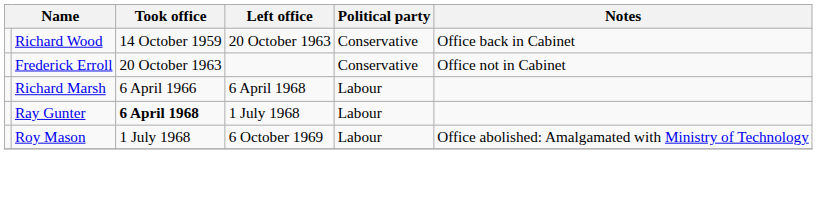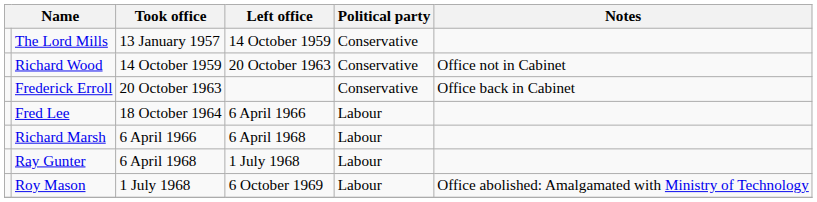+ row: (61, 40)
(506, 40) Office back in Cabinet -> (501, 64) Office not in Cabinet
(501, 64) Office not in Cabinet -> (506, 88) Office back in Cabinet
+ row: (42, 112)
(159, 112) bold -> (158, 161) normal
